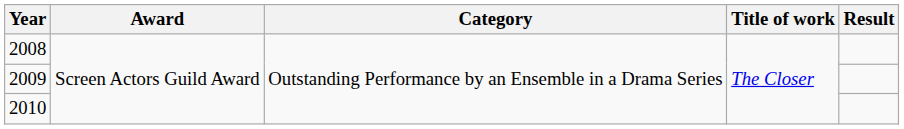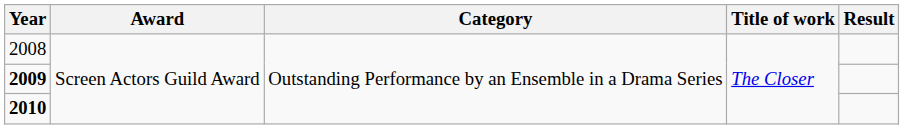(28, 78) normal -> (28, 78) bold
(28, 108) normal -> (28, 108) bold
